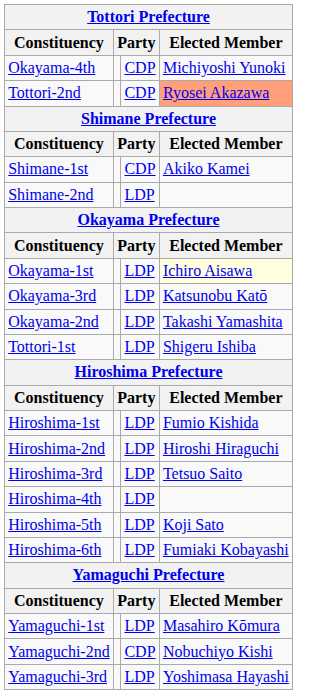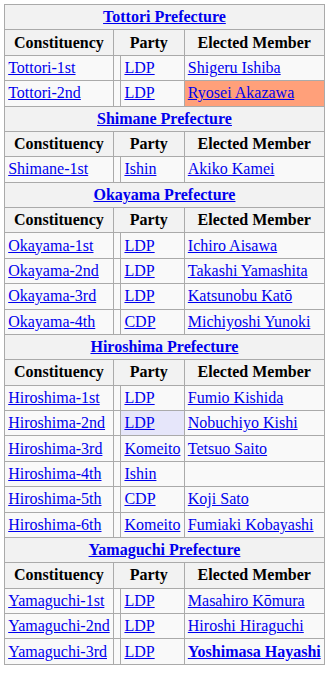rows swapped: (42, 347) <-> (52, 67)
(140, 93) CDP -> (140, 93) LDP
(140, 169) CDP -> (140, 169) Ishin
- row: (51, 194)
(208, 270) lightyellow background -> (232, 245) no background
rows swapped: (54, 321) <-> (52, 296)
(140, 448) no background -> (140, 423) lavender background
(221, 448) Hiroshi Hiraguchi -> (243, 423) Nobuchiyo Kishi
(140, 473) LDP -> (152, 448) Komeito
(140, 499) LDP -> (140, 473) Ishin
(140, 524) LDP -> (140, 499) CDP
(140, 550) LDP -> (152, 524) Komeito
(140, 651) CDP -> (140, 626) LDP
(218, 651) Nobuchiyo Kishi -> (246, 626) Hiroshi Hiraguchi
(226, 676) normal -> (254, 651) bold
